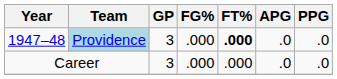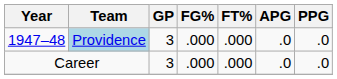(238, 40) bold -> (238, 40) normal
